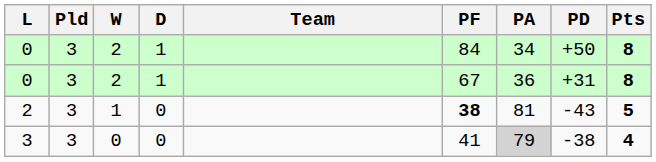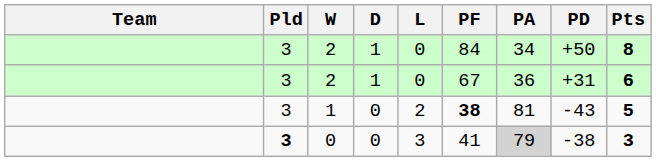columns swapped: (313, 20) <-> (27, 20)
(628, 80) 8 -> (628, 80) 6
(72, 141) normal -> (286, 141) bold
(628, 141) 4 -> (628, 141) 3
